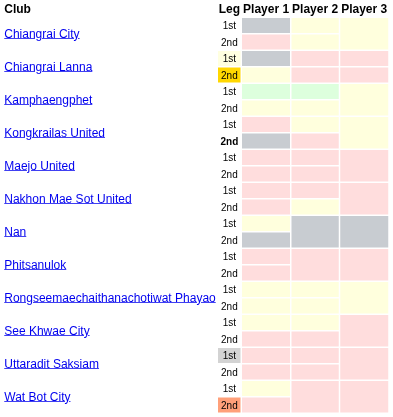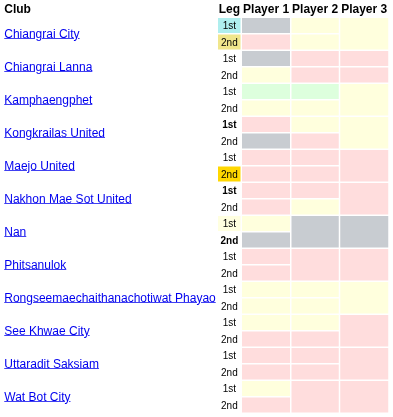(229, 26) no background -> (229, 26) paleturquoise background
(229, 42) no background -> (229, 42) khaki background
(229, 59) lightyellow background -> (229, 59) no background
(229, 75) gold background -> (229, 75) no background
(229, 125) normal -> (229, 124) bold
(229, 141) bold -> (229, 141) normal
(229, 174) no background -> (229, 174) gold background
(229, 191) normal -> (229, 190) bold
(229, 224) no background -> (229, 224) lightyellow background
(229, 240) normal -> (229, 240) bold
(229, 356) lightgrey background -> (229, 356) no background
(229, 405) lightsalmon background -> (229, 405) no background
